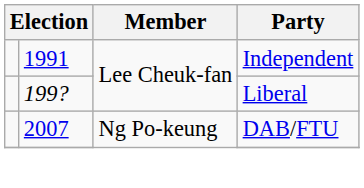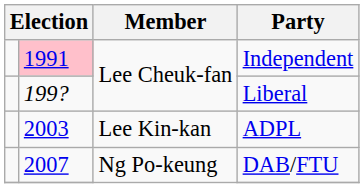(46, 57) no background -> (46, 57) pink background
+ row: (272, 128)
